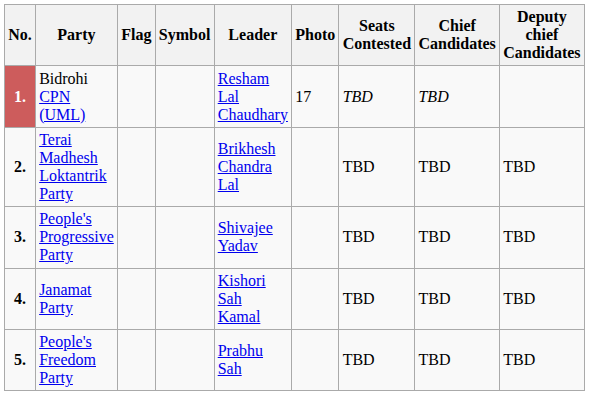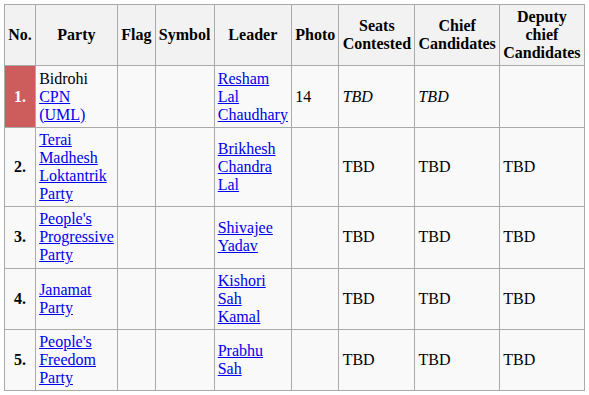(303, 96) 17 -> (303, 96) 14
